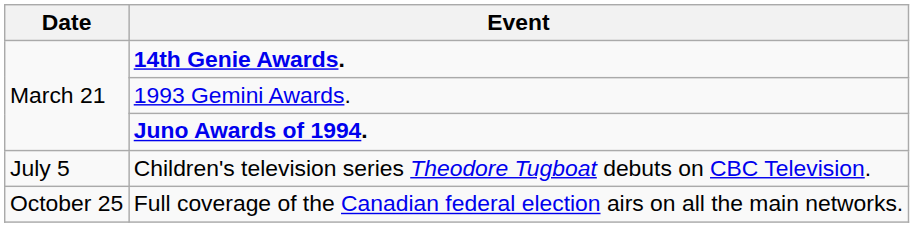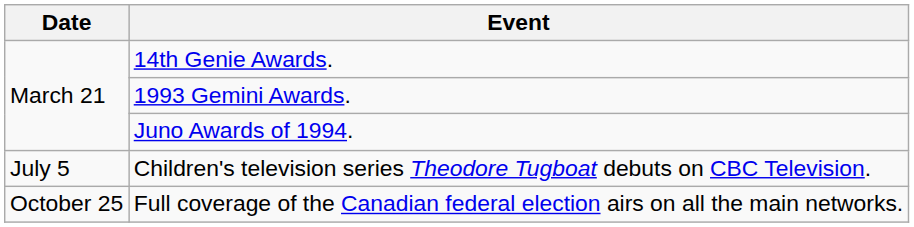(239, 58) bold -> (233, 58) normal
(251, 131) bold -> (244, 131) normal
